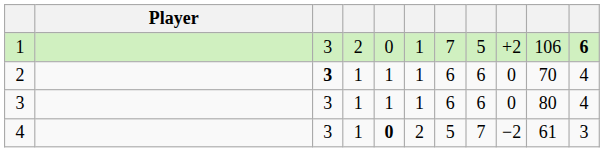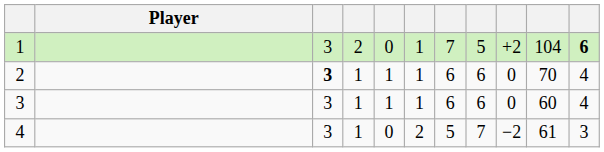(548, 47) 106 -> (548, 47) 104
(548, 103) 80 -> (548, 103) 60
(389, 132) bold -> (389, 132) normal
